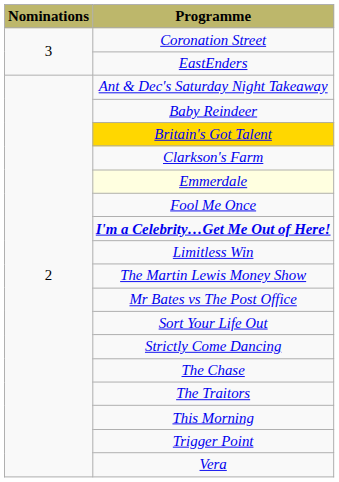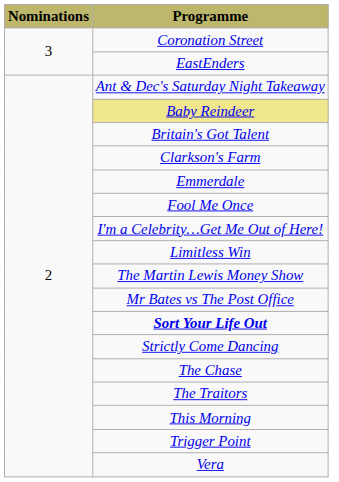(213, 110) no background -> (210, 110) khaki background
(213, 134) gold background -> (210, 134) no background
(213, 181) lightyellow background -> (210, 181) no background
(213, 228) bold -> (210, 228) normal
(213, 323) normal -> (210, 323) bold
